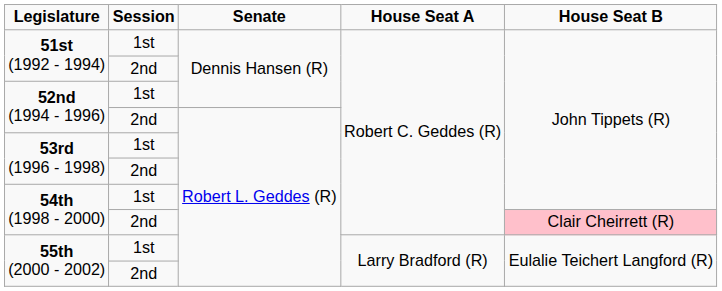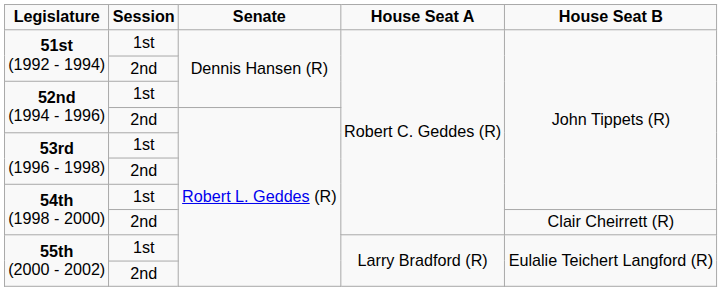(611, 222) pink background -> (611, 222) no background
